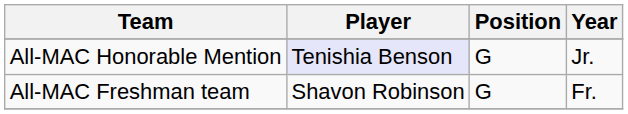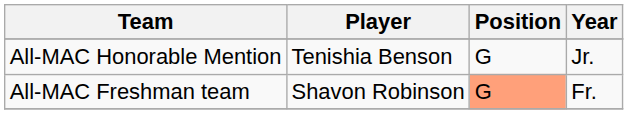(372, 56) lavender background -> (372, 56) no background
(483, 91) no background -> (483, 91) lightsalmon background
